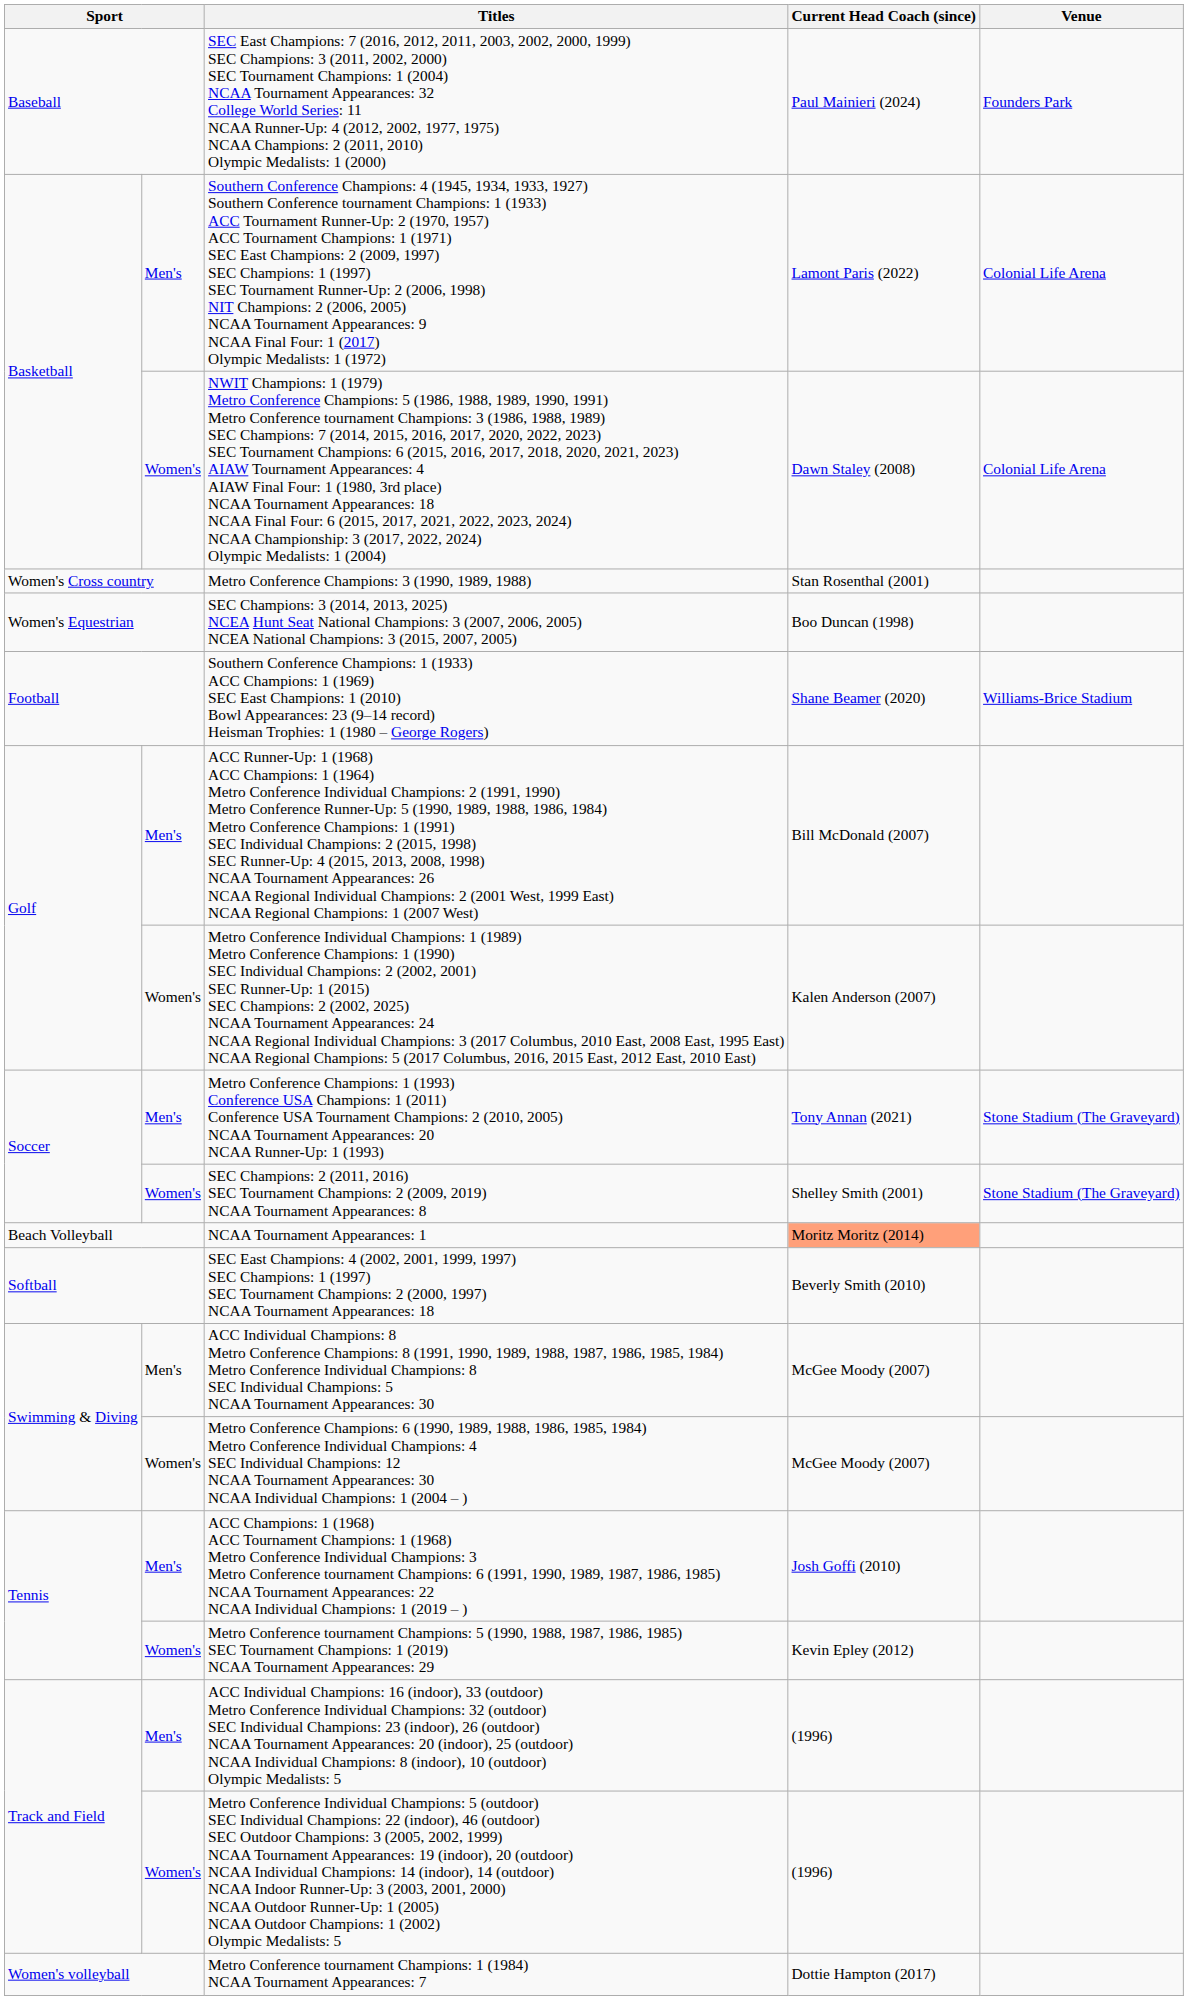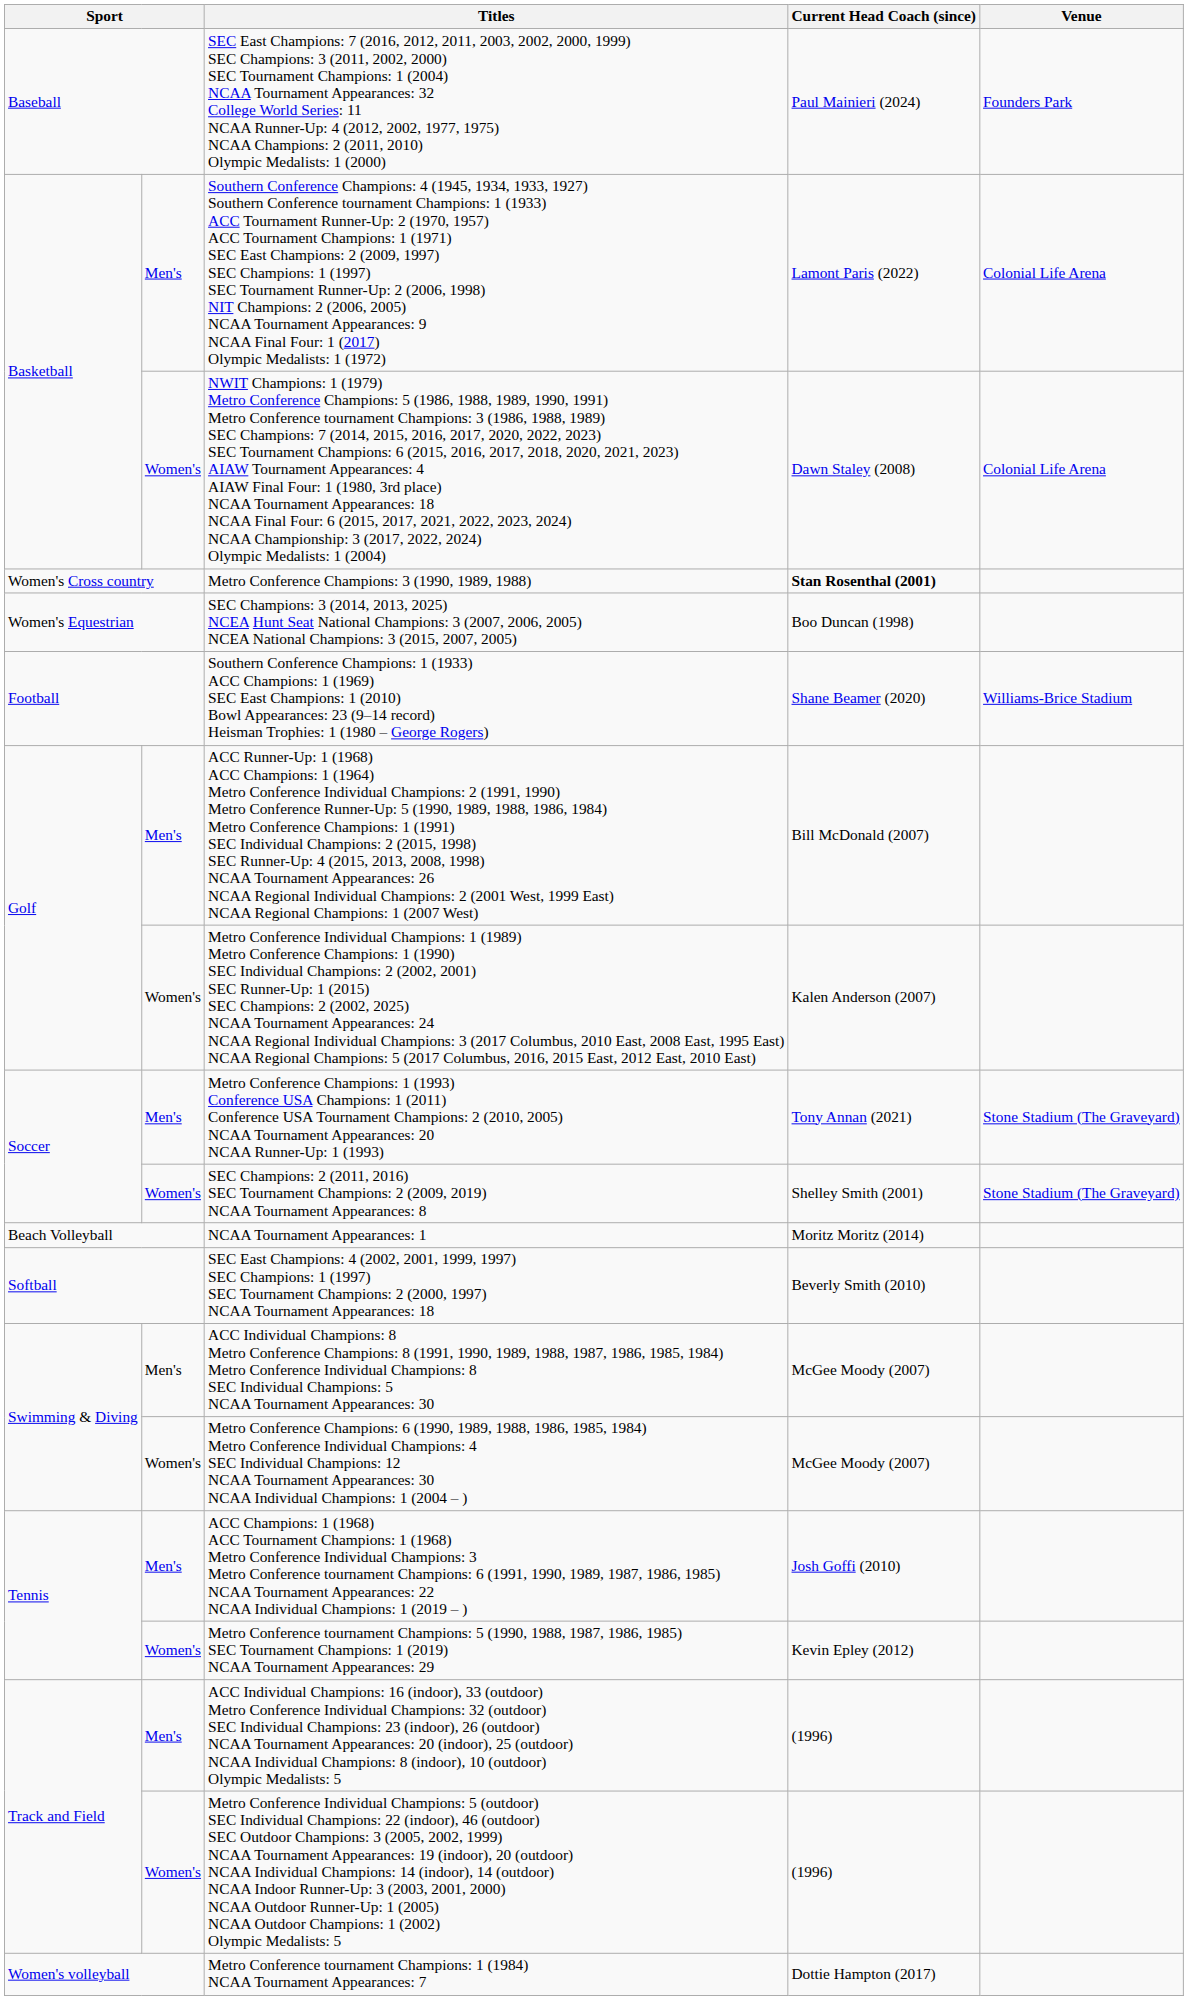(860, 580) normal -> (864, 580) bold
(858, 1235) lightsalmon background -> (858, 1235) no background
